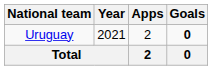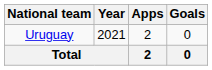(187, 34) bold -> (187, 34) normal
